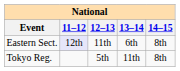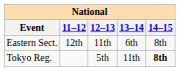(74, 43) lavender background -> (74, 43) no background
(160, 58) normal -> (160, 58) bold
